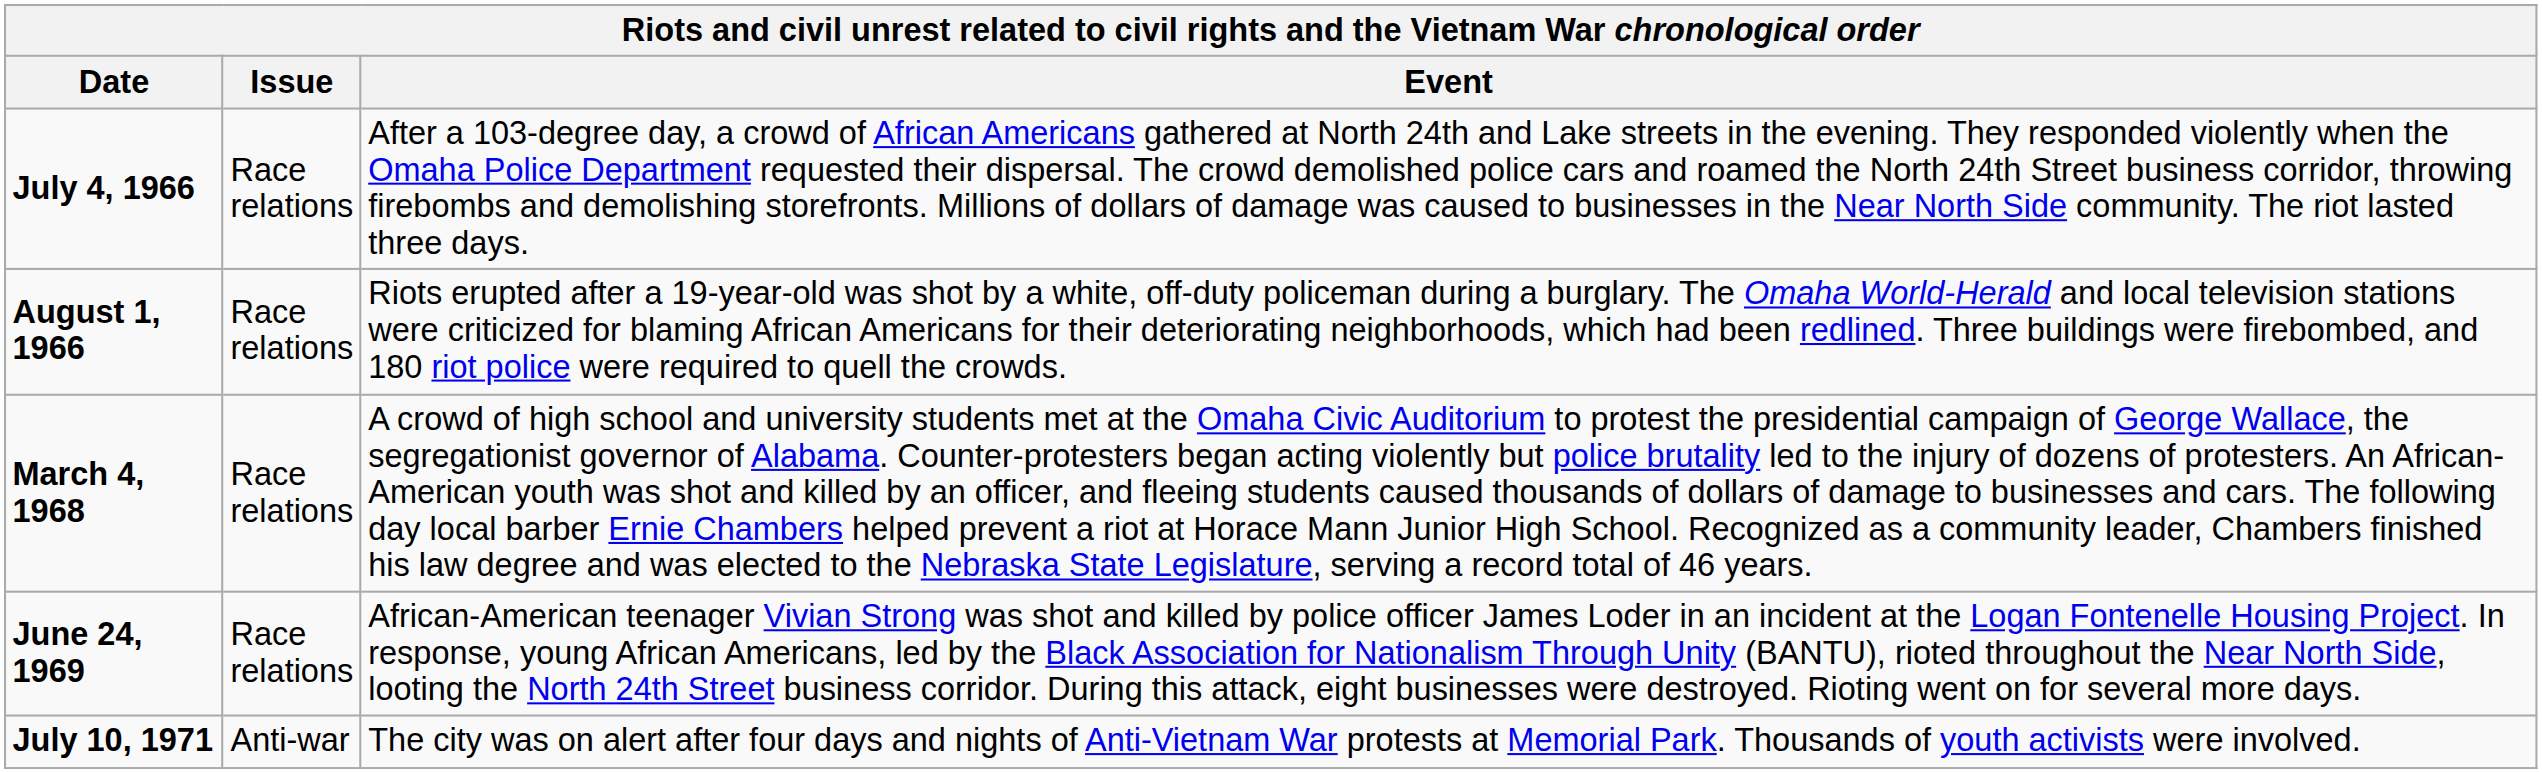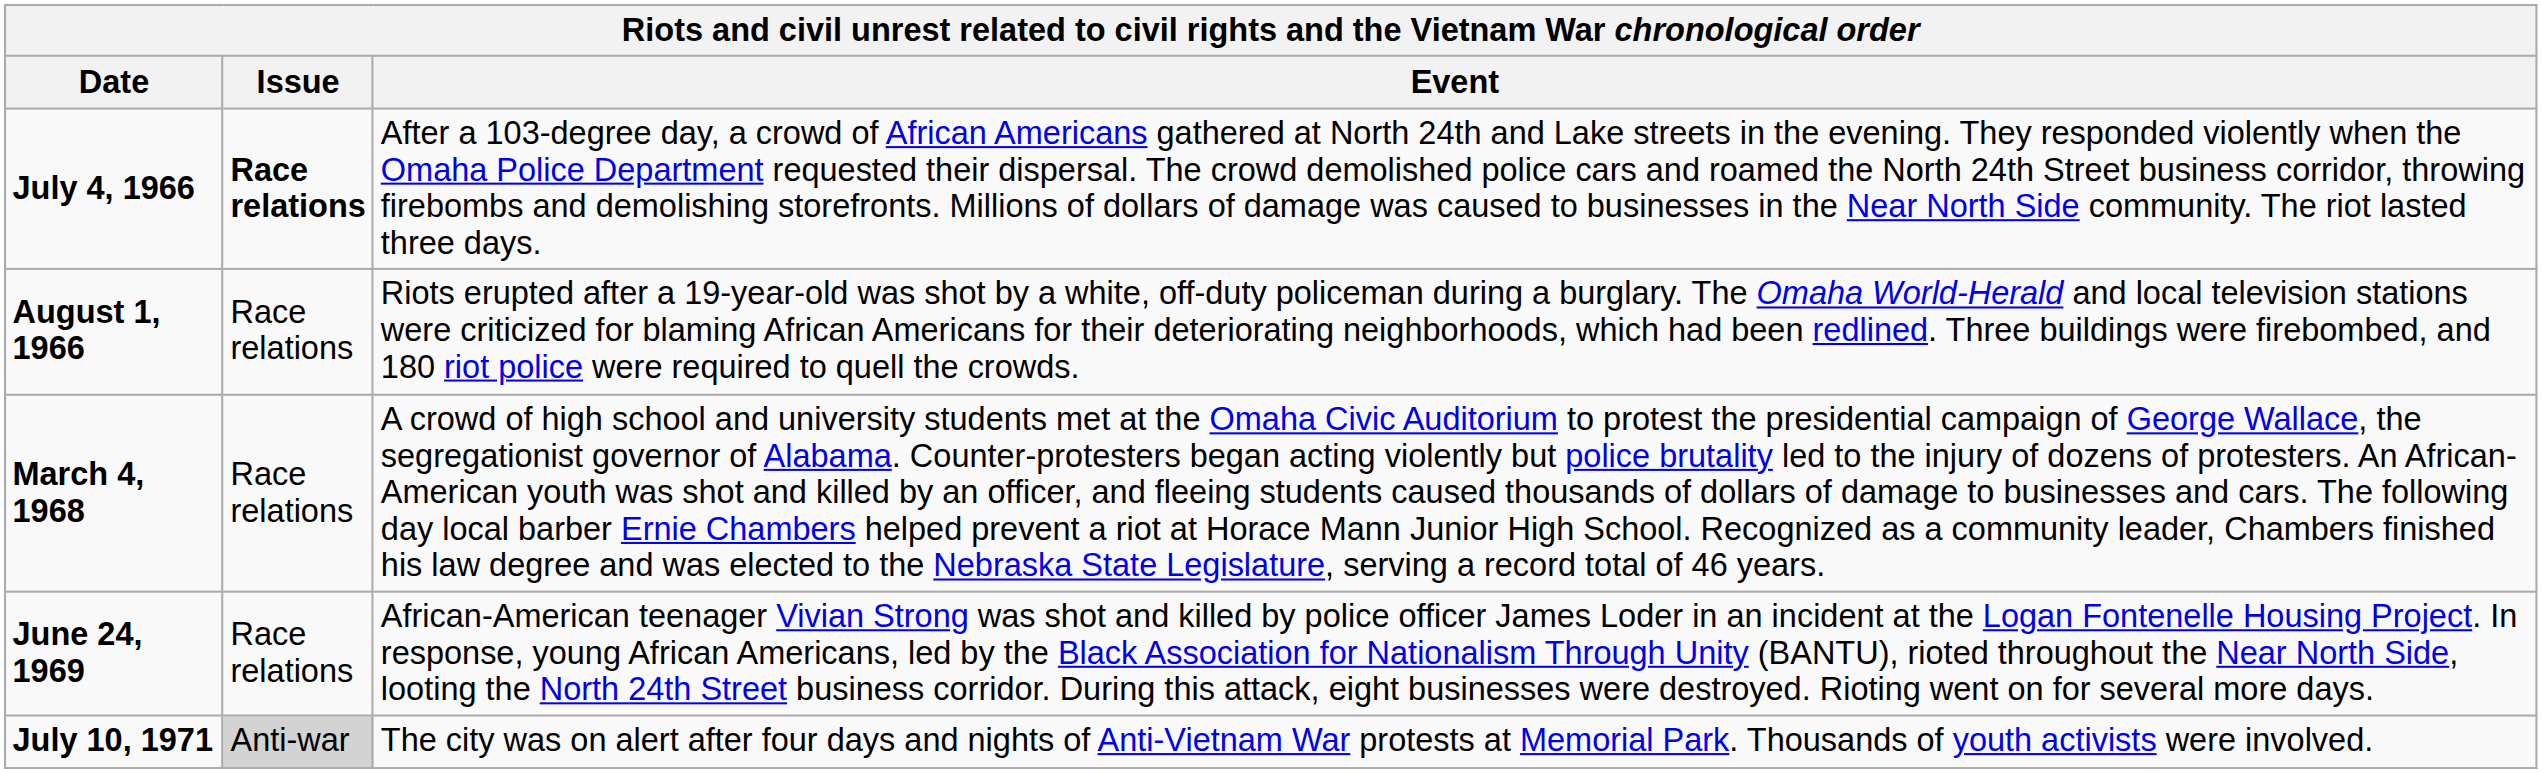(292, 188) normal -> (298, 188) bold
(290, 741) no background -> (290, 741) lightgrey background
